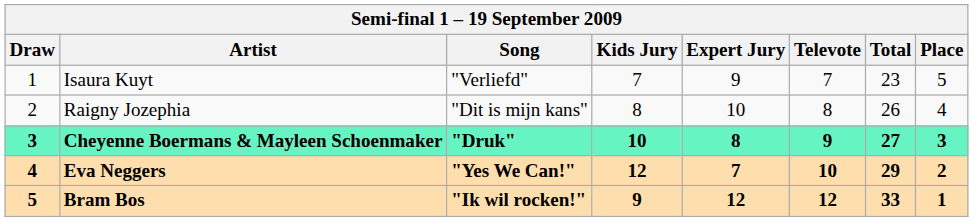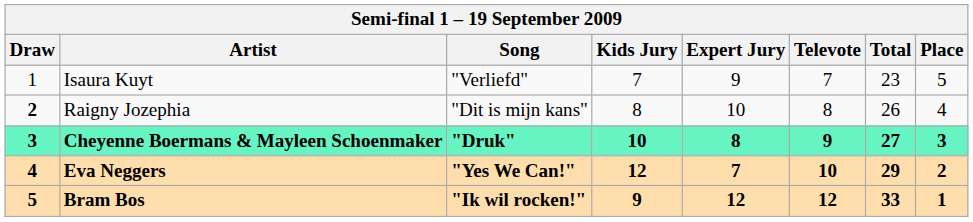(32, 110) normal -> (32, 110) bold
